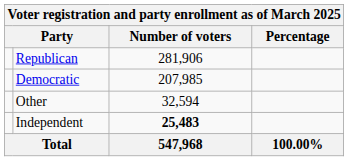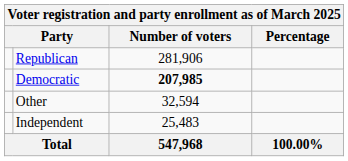(180, 79) normal -> (180, 79) bold
(180, 123) bold -> (180, 123) normal
